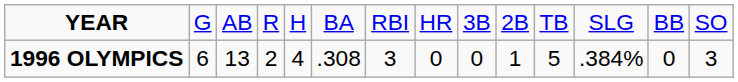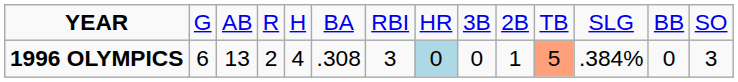(436, 58) no background -> (436, 58) lightblue background
(554, 58) no background -> (554, 58) lightsalmon background
